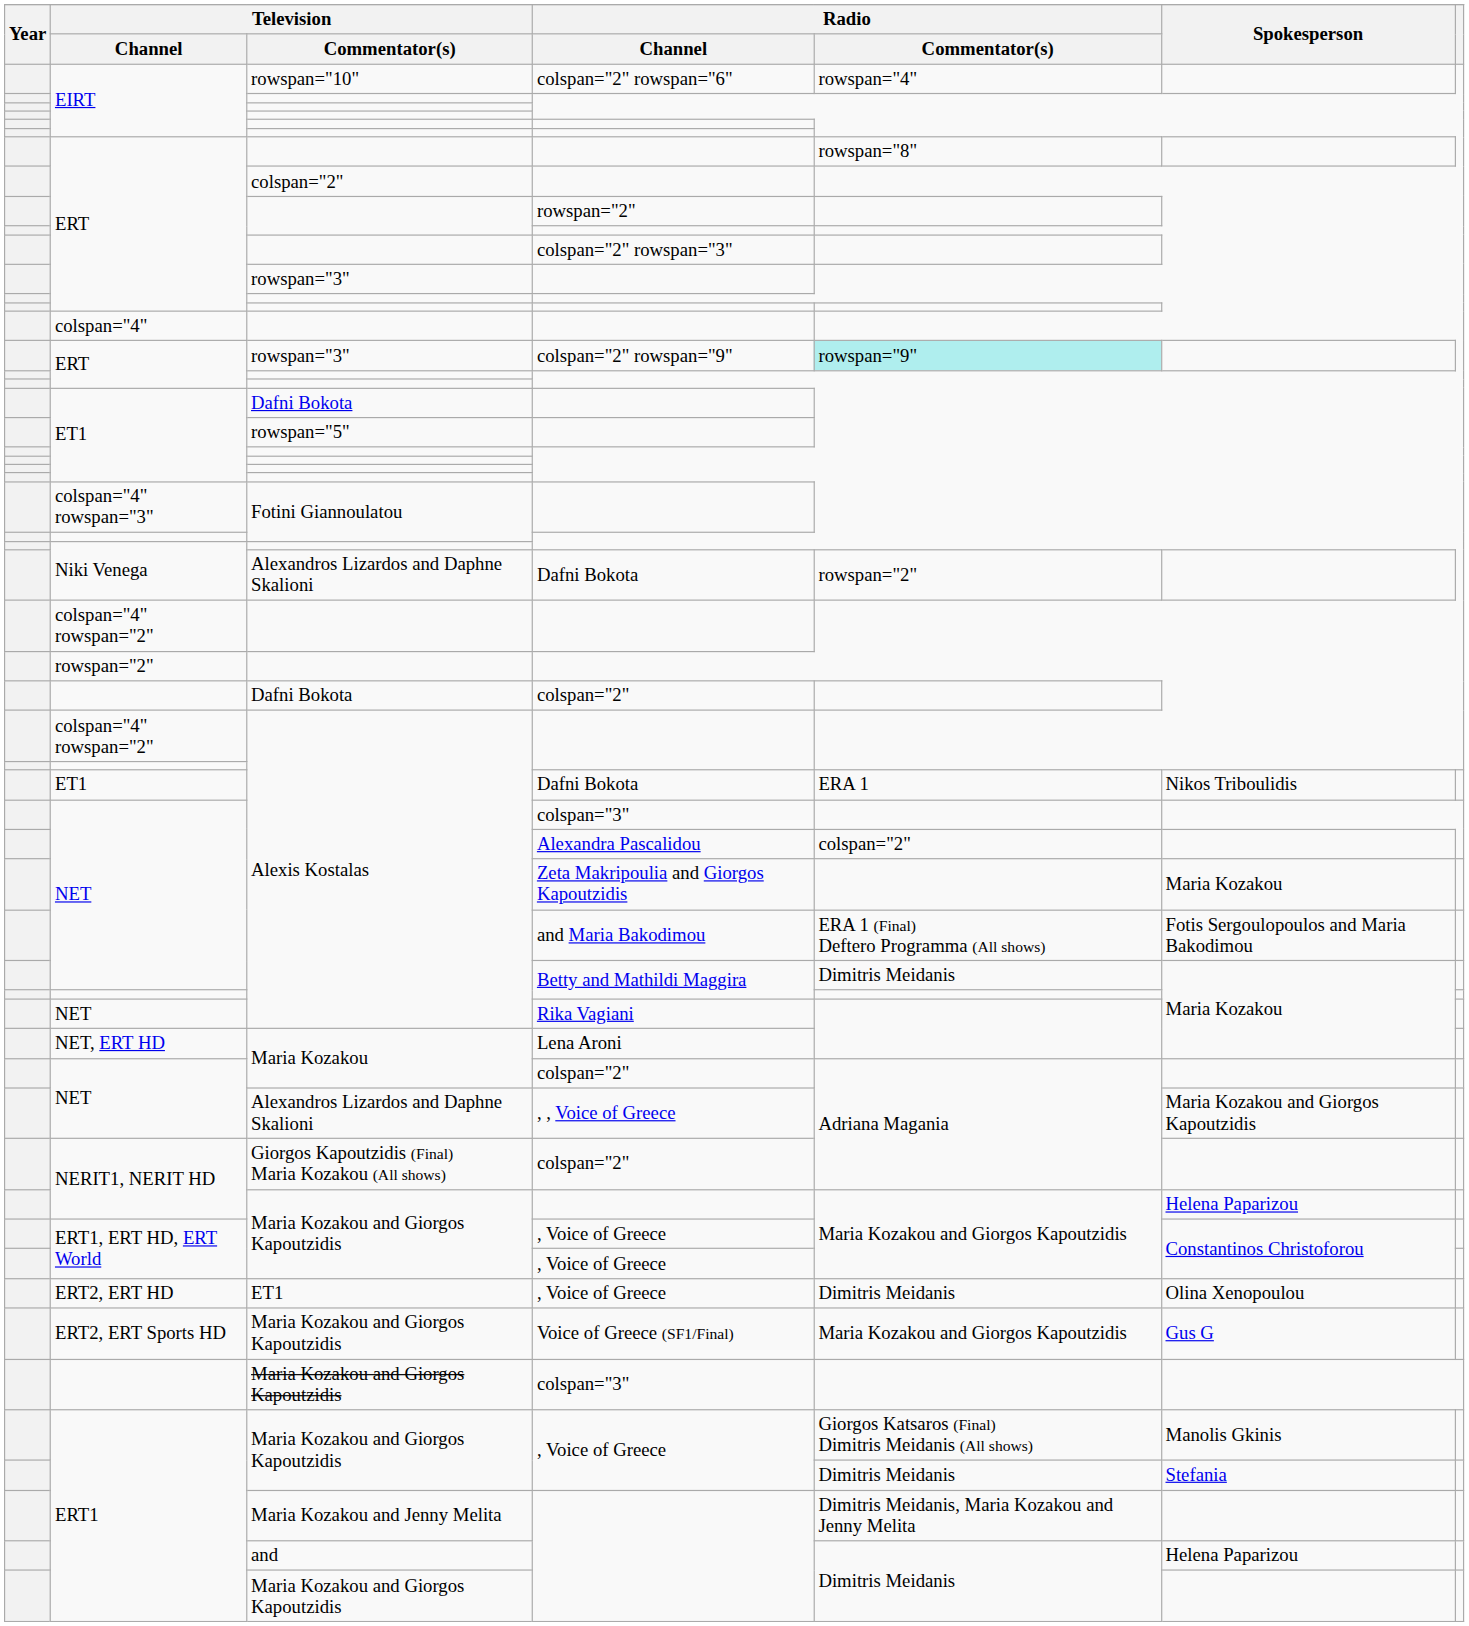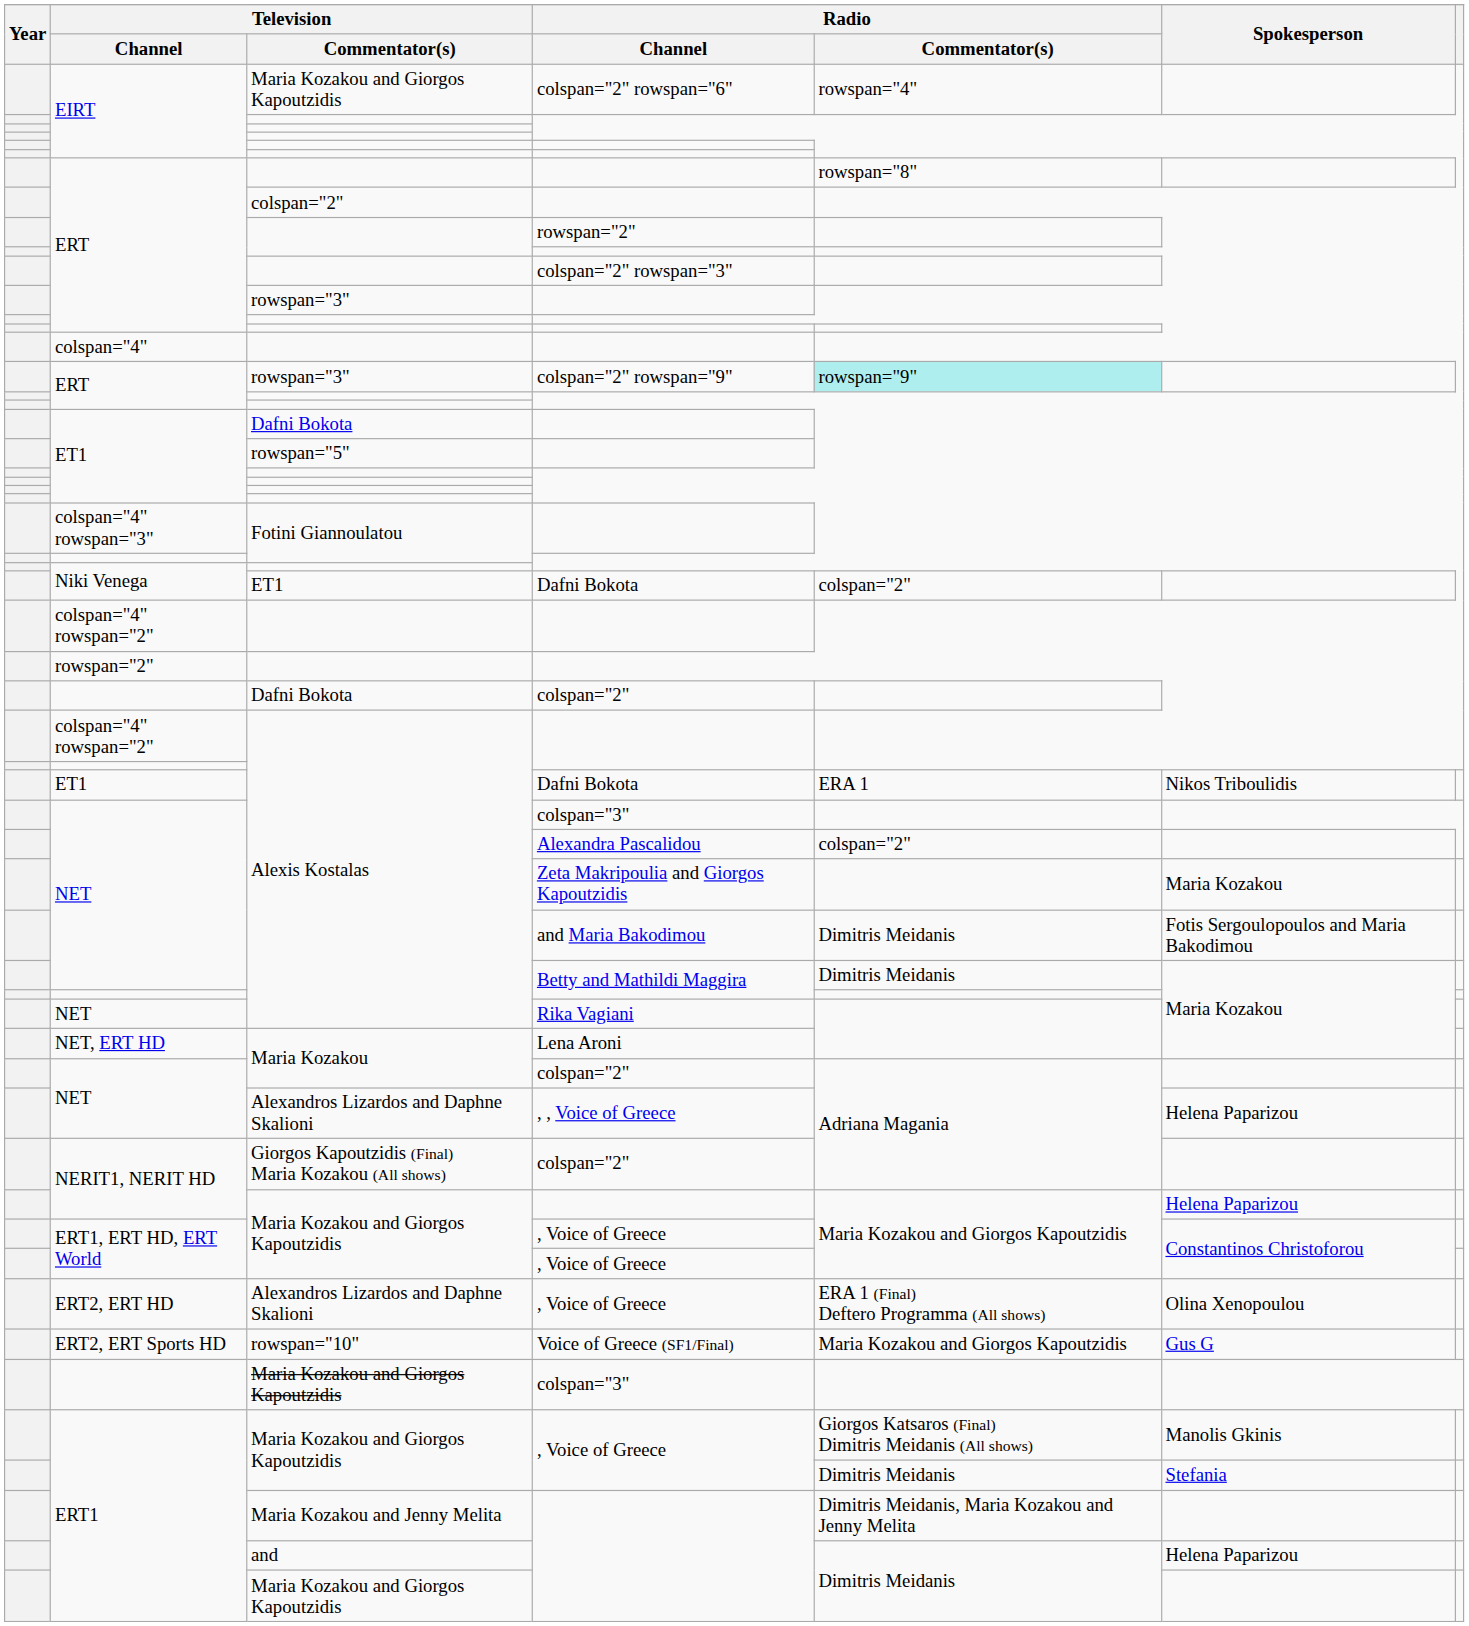(305, 78) rowspan="10" -> (358, 89) Maria Kozakou and Giorgos Kapoutzidis
(377, 574) Alexandros Lizardos and Daphne Skalioni -> (267, 585) ET1
(868, 574) rowspan="2" -> (865, 585) colspan="2"
(932, 935) ERA 1 (Final) Deftero Programma (All shows) -> (887, 935) Dimitris Meidanis
(1272, 1113) Maria Kozakou and Giorgos Kapoutzidis -> (1232, 1113) Helena Paparizou
(267, 1293) ET1 -> (377, 1303) Alexandros Lizardos and Daphne Skalioni
(887, 1293) Dimitris Meidanis -> (932, 1303) ERA 1 (Final) Deftero Programma (All shows)
(358, 1333) Maria Kozakou and Giorgos Kapoutzidis -> (305, 1343) rowspan="10"
